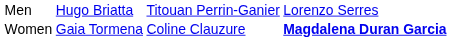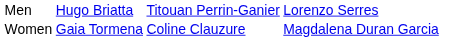(365, 29) bold -> (361, 29) normal
